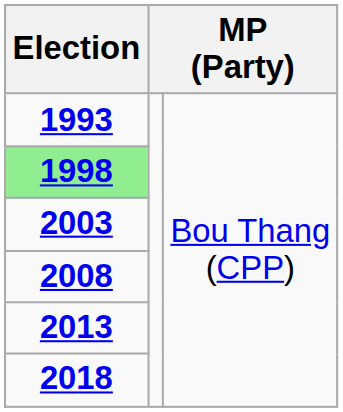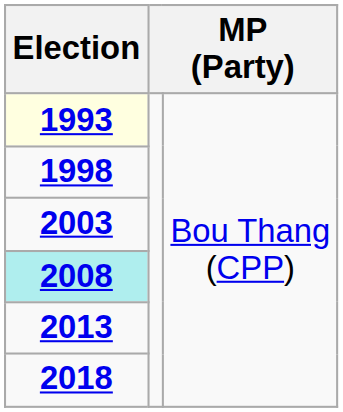(76, 119) no background -> (76, 119) lightyellow background
(76, 171) lightgreen background -> (76, 171) no background
(76, 275) no background -> (76, 275) paleturquoise background
